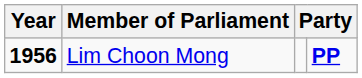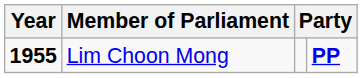(33, 55) 1956 -> (33, 55) 1955
